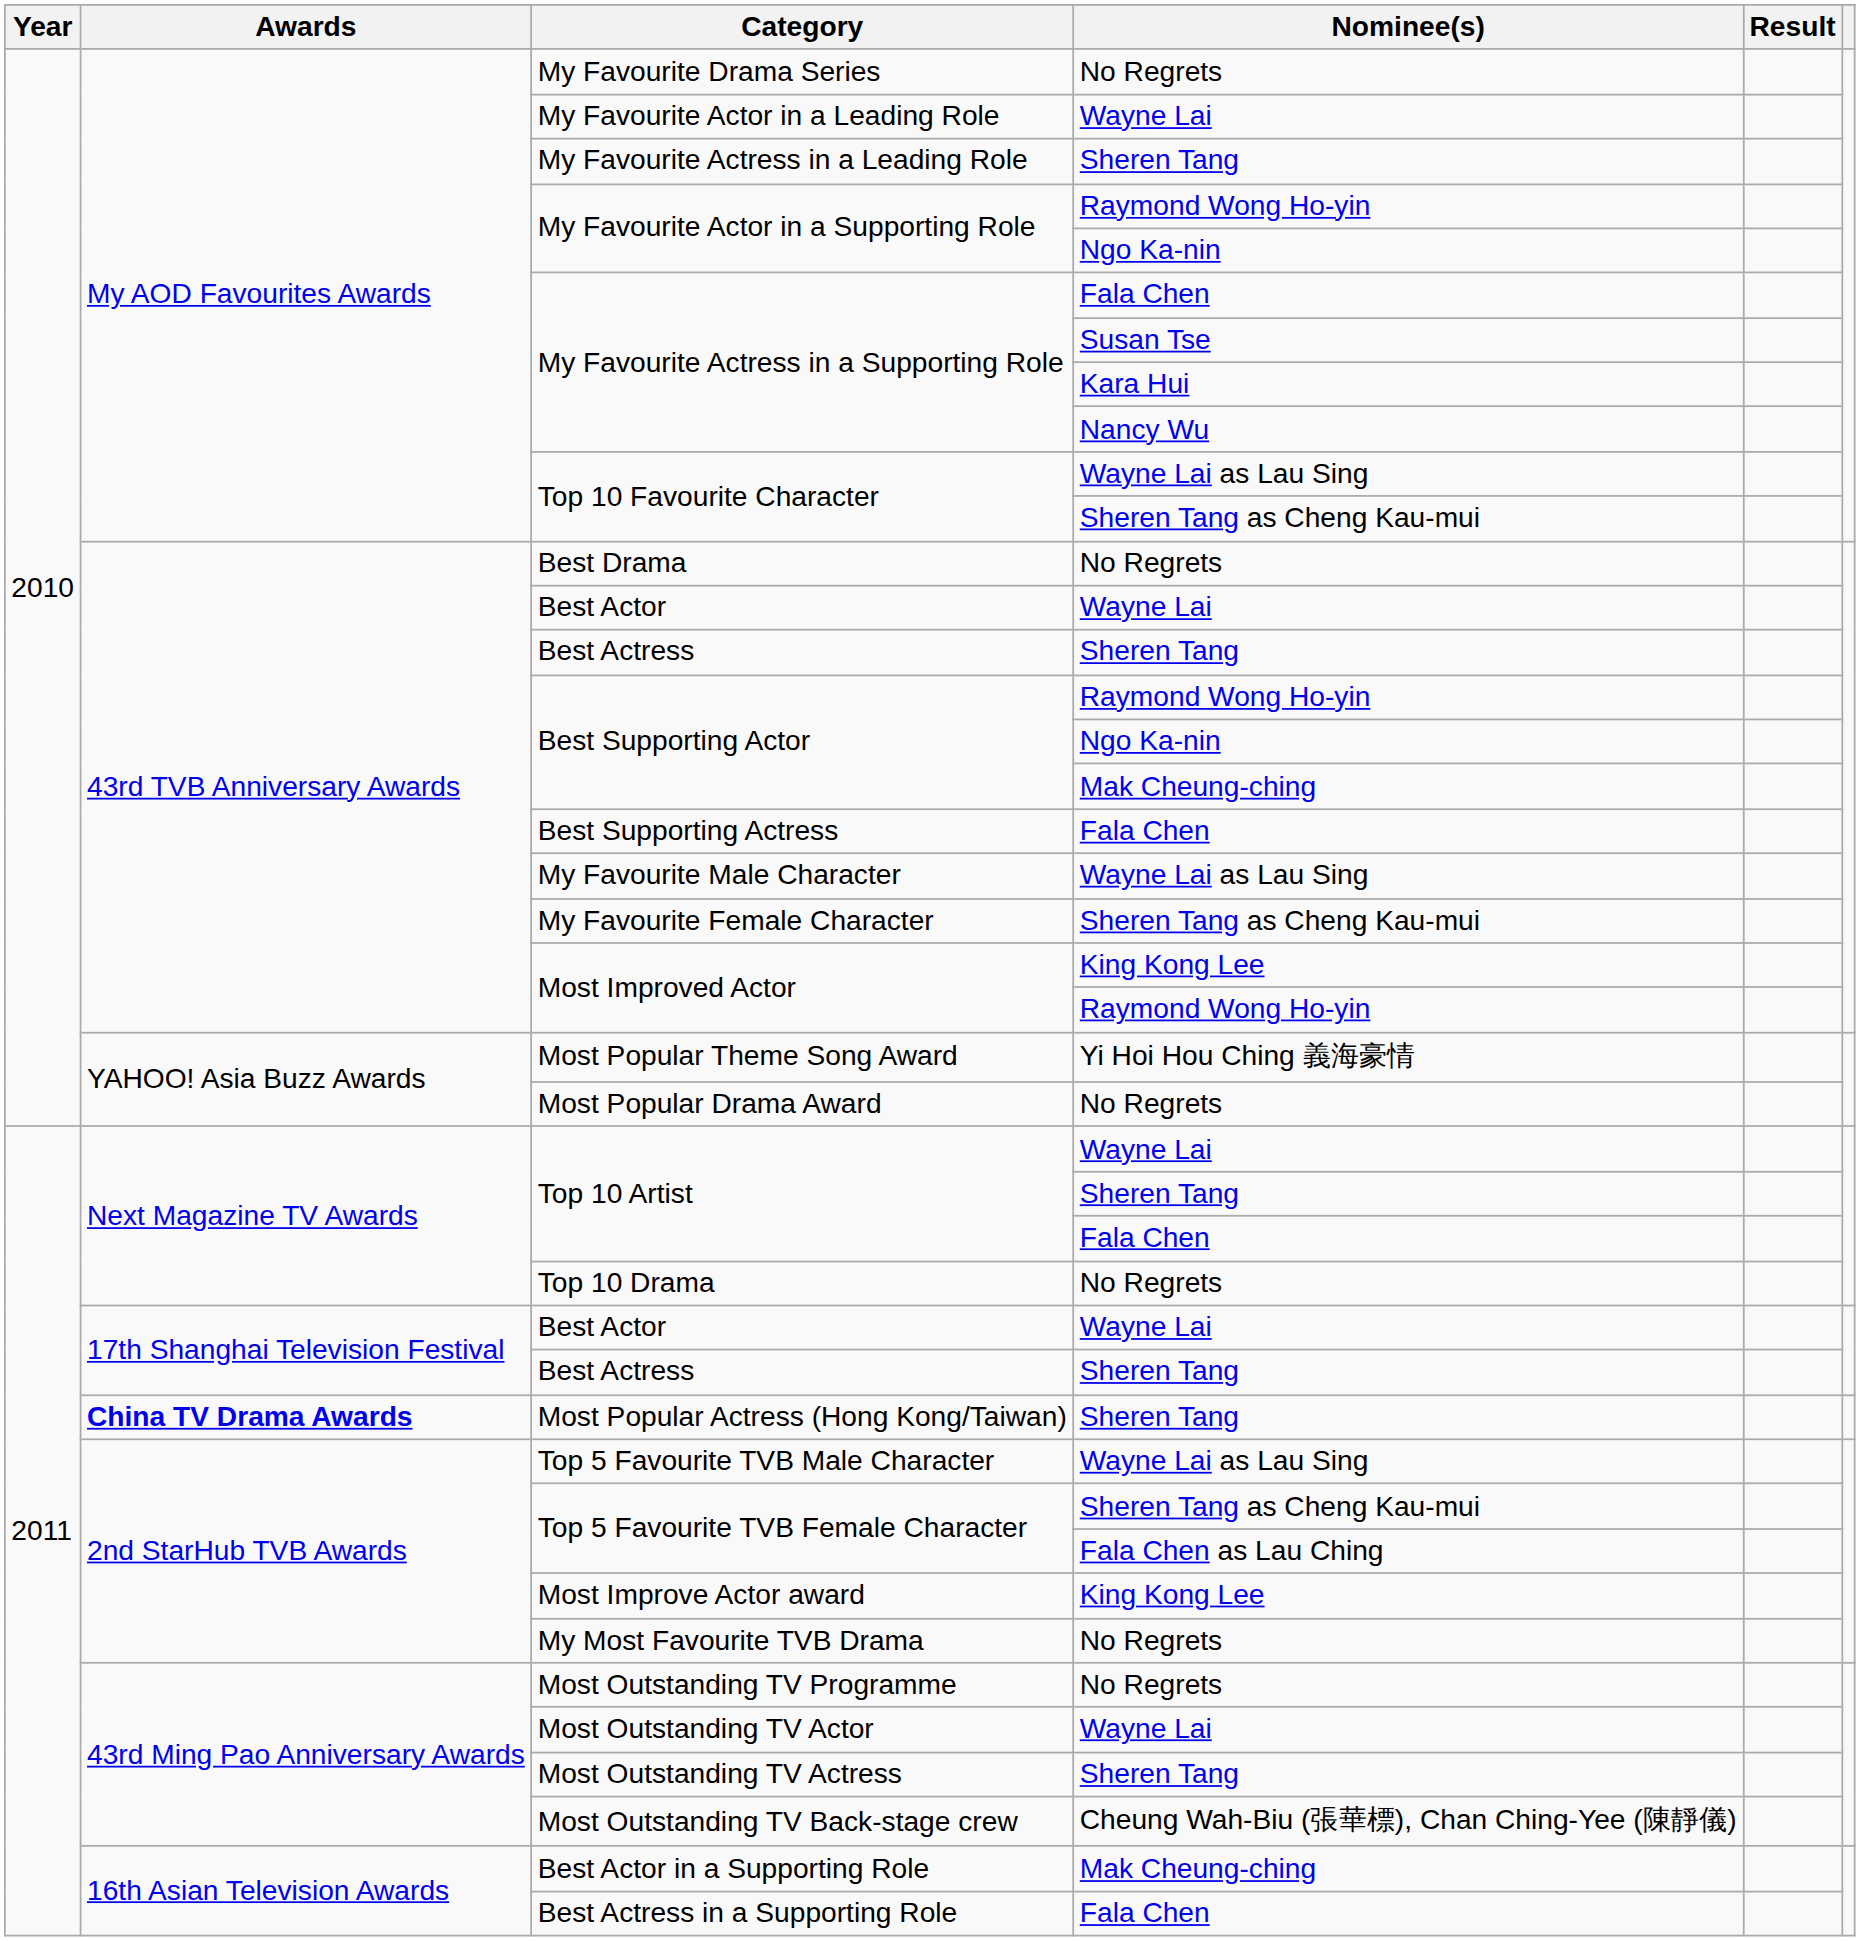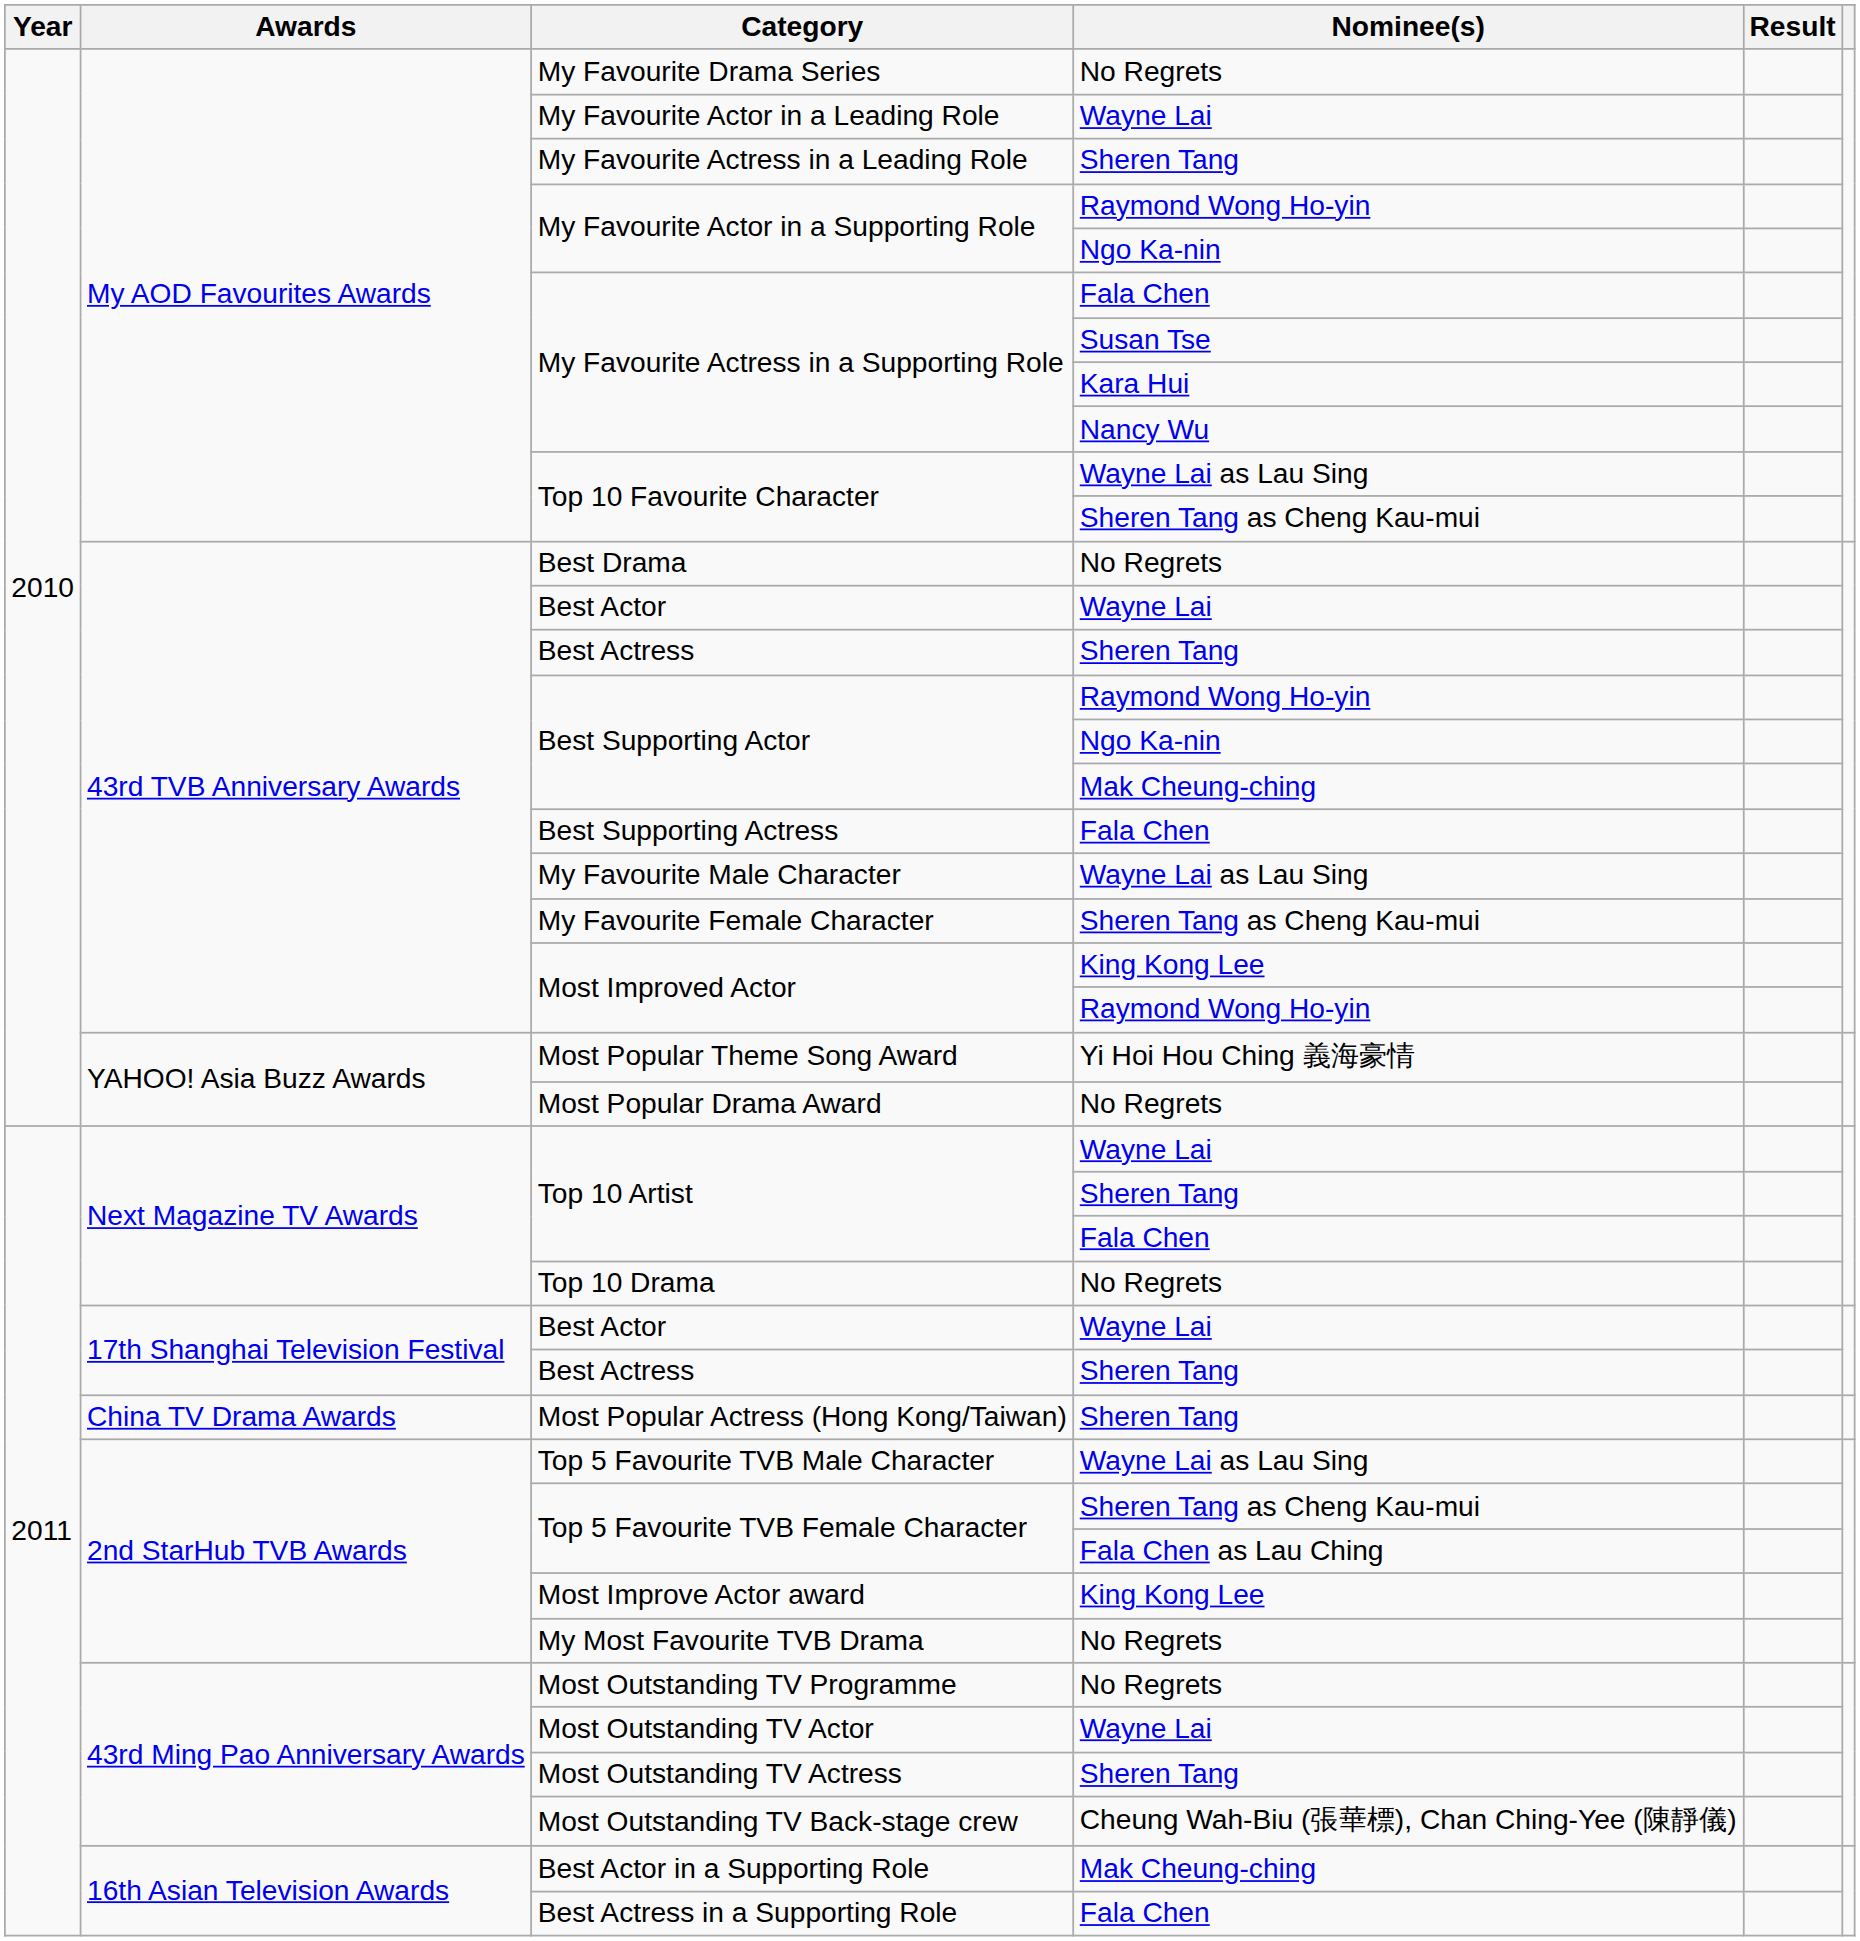(250, 1416) bold -> (241, 1416) normal
